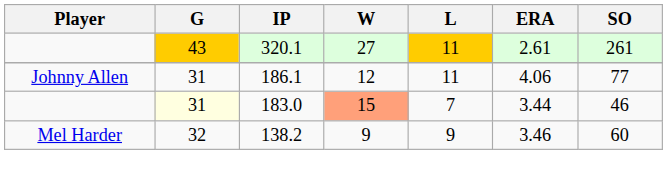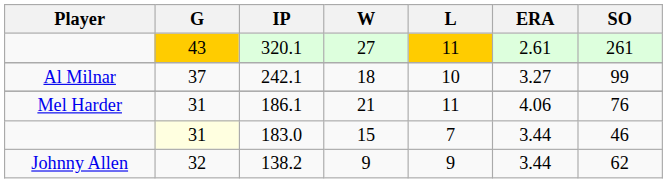+ row: (282, 76)
(80, 76) Johnny Allen -> (80, 105) Mel Harder
(366, 76) 12 -> (366, 105) 21
(620, 76) 77 -> (620, 105) 76
(366, 105) lightsalmon background -> (366, 134) no background
(80, 134) Mel Harder -> (80, 163) Johnny Allen
(535, 134) 3.46 -> (535, 163) 3.44
(620, 134) 60 -> (620, 163) 62
